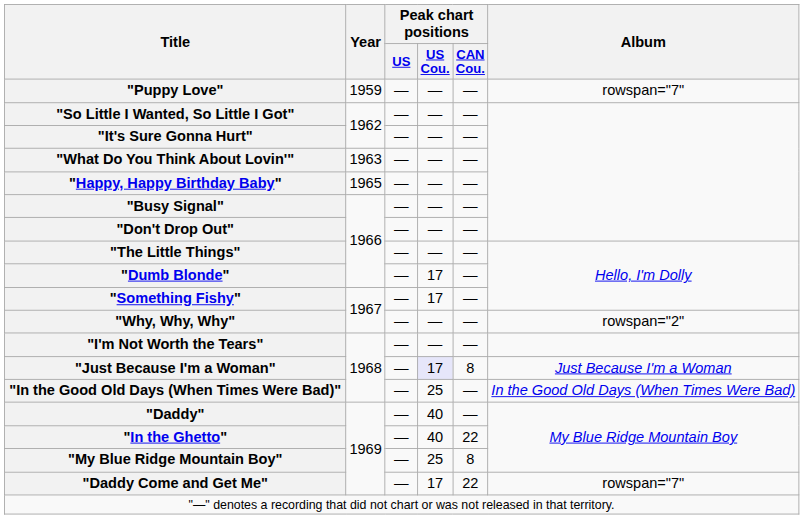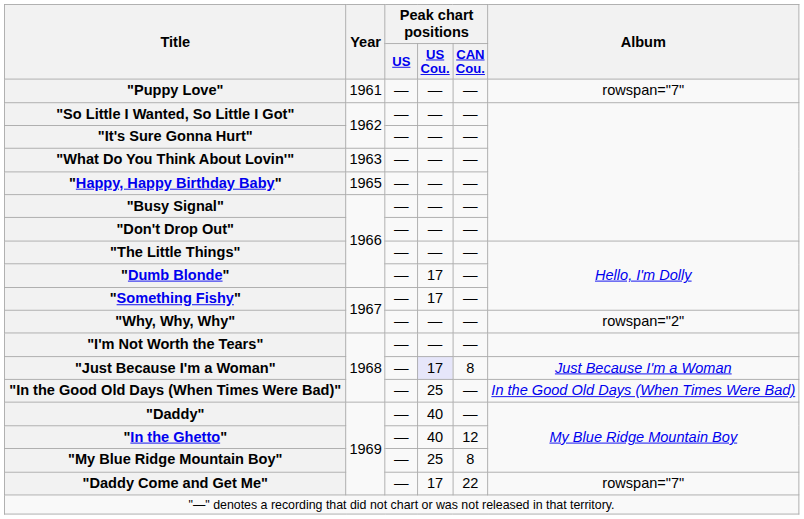(366, 90) 1959 -> (366, 90) 1961
(470, 437) 22 -> (470, 437) 12
